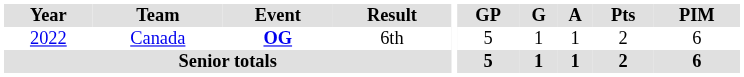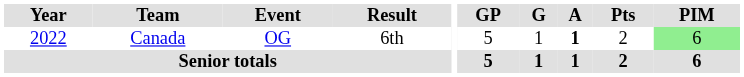(278, 38) bold -> (278, 38) normal
(575, 38) normal -> (575, 38) bold
(697, 38) no background -> (697, 38) lightgreen background
